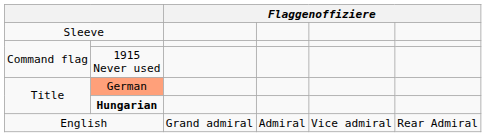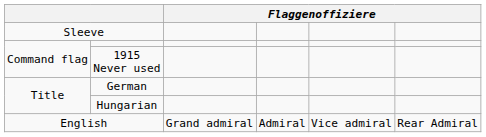(127, 86) lightsalmon background -> (127, 86) no background
(127, 105) bold -> (127, 105) normal
